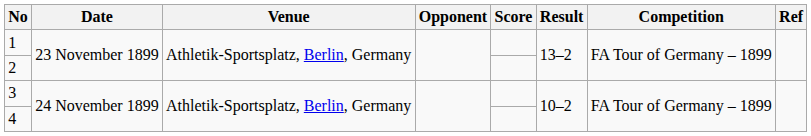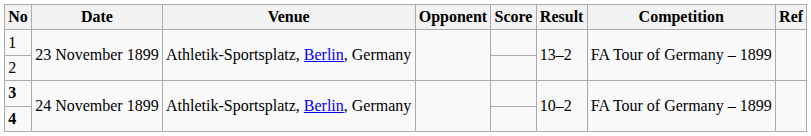(12, 93) normal -> (12, 93) bold
(12, 118) normal -> (12, 118) bold
